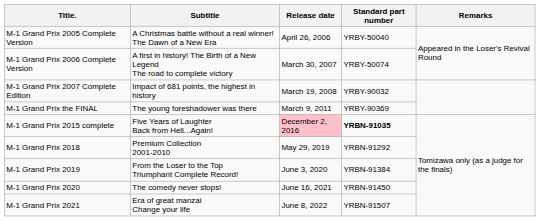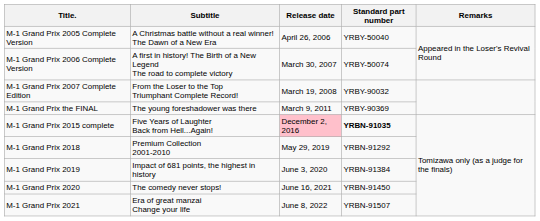(194, 91) Impact of 681 points, the highest in history -> (185, 91) From the Loser to the Top Triumphant Complete Record!
(185, 170) From the Loser to the Top Triumphant Complete Record! -> (194, 170) Impact of 681 points, the highest in history
